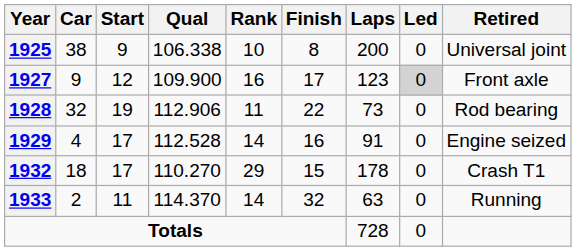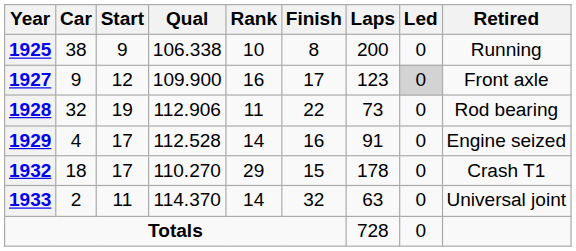(506, 49) Universal joint -> (506, 49) Running
(506, 200) Running -> (506, 200) Universal joint
